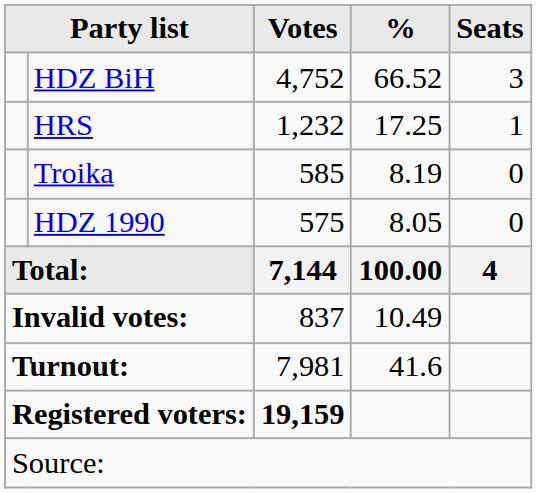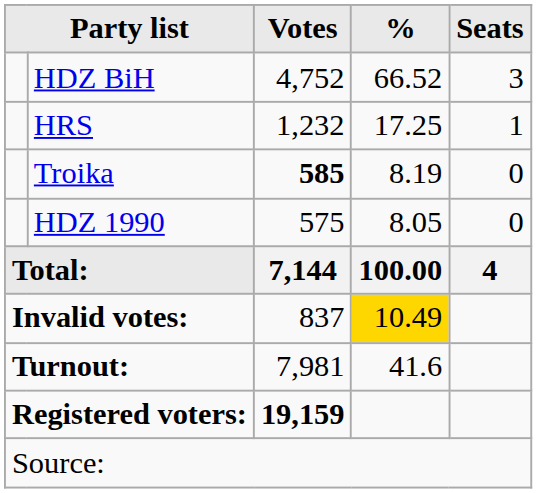(322, 173) normal -> (322, 173) bold
(408, 317) no background -> (408, 317) gold background
